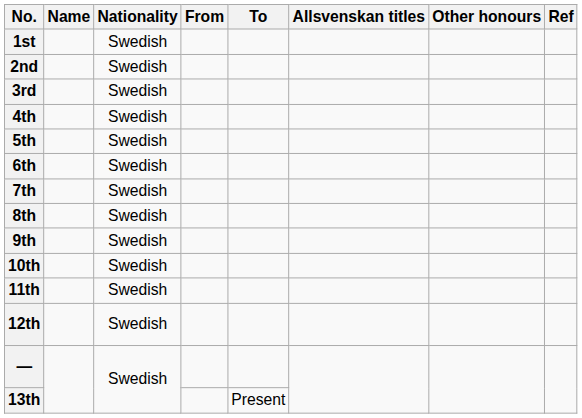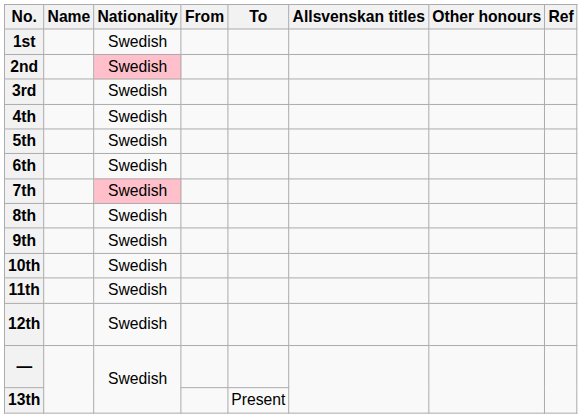(138, 66) no background -> (138, 66) pink background
(138, 191) no background -> (138, 191) pink background
